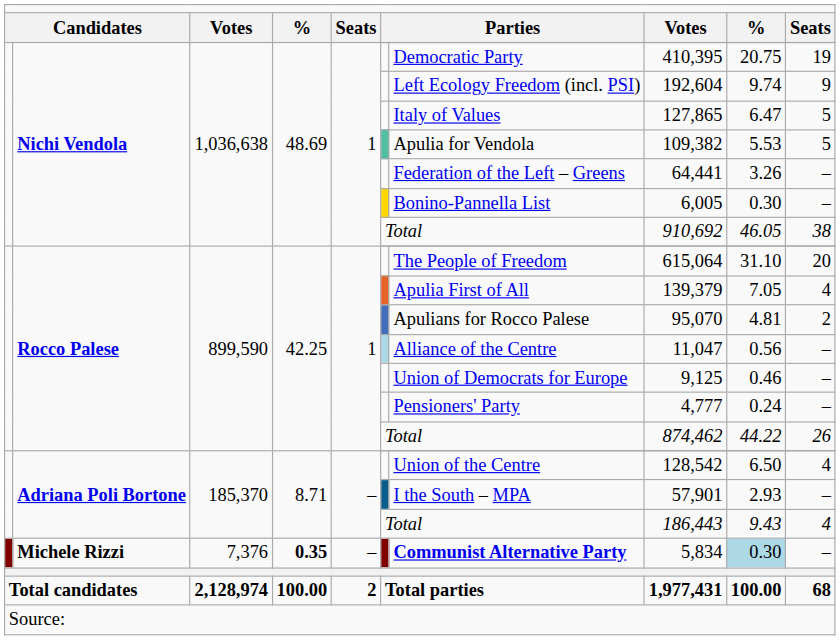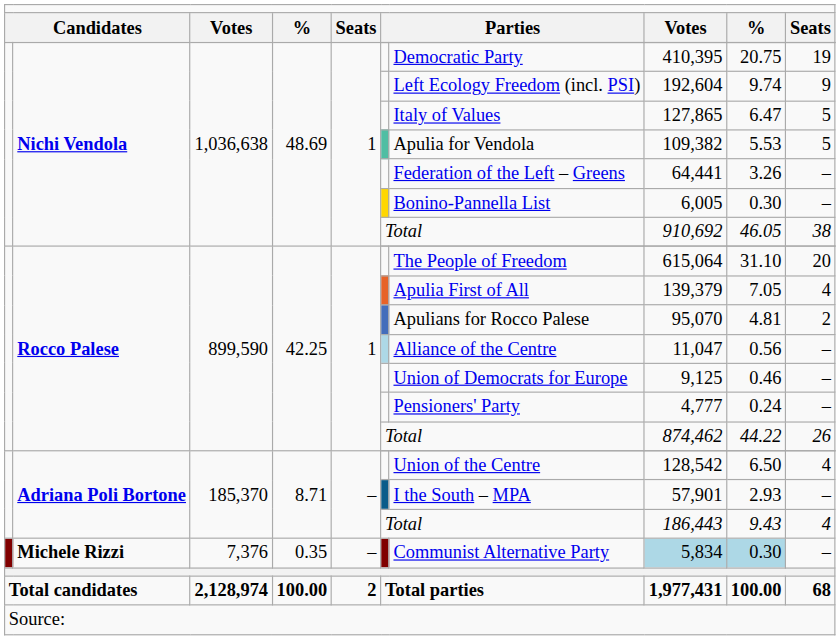(311, 552) bold -> (311, 552) normal
(510, 552) bold -> (501, 552) normal
(702, 552) no background -> (702, 552) lightblue background
